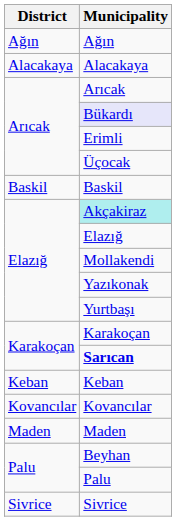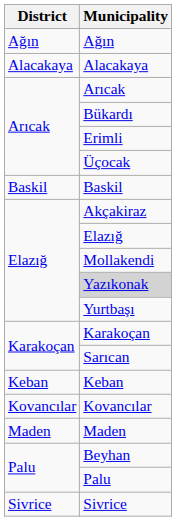(108, 114) lavender background -> (108, 114) no background
(115, 211) paleturquoise background -> (115, 211) no background
(116, 284) no background -> (116, 284) lightgrey background
(109, 357) bold -> (106, 357) normal
